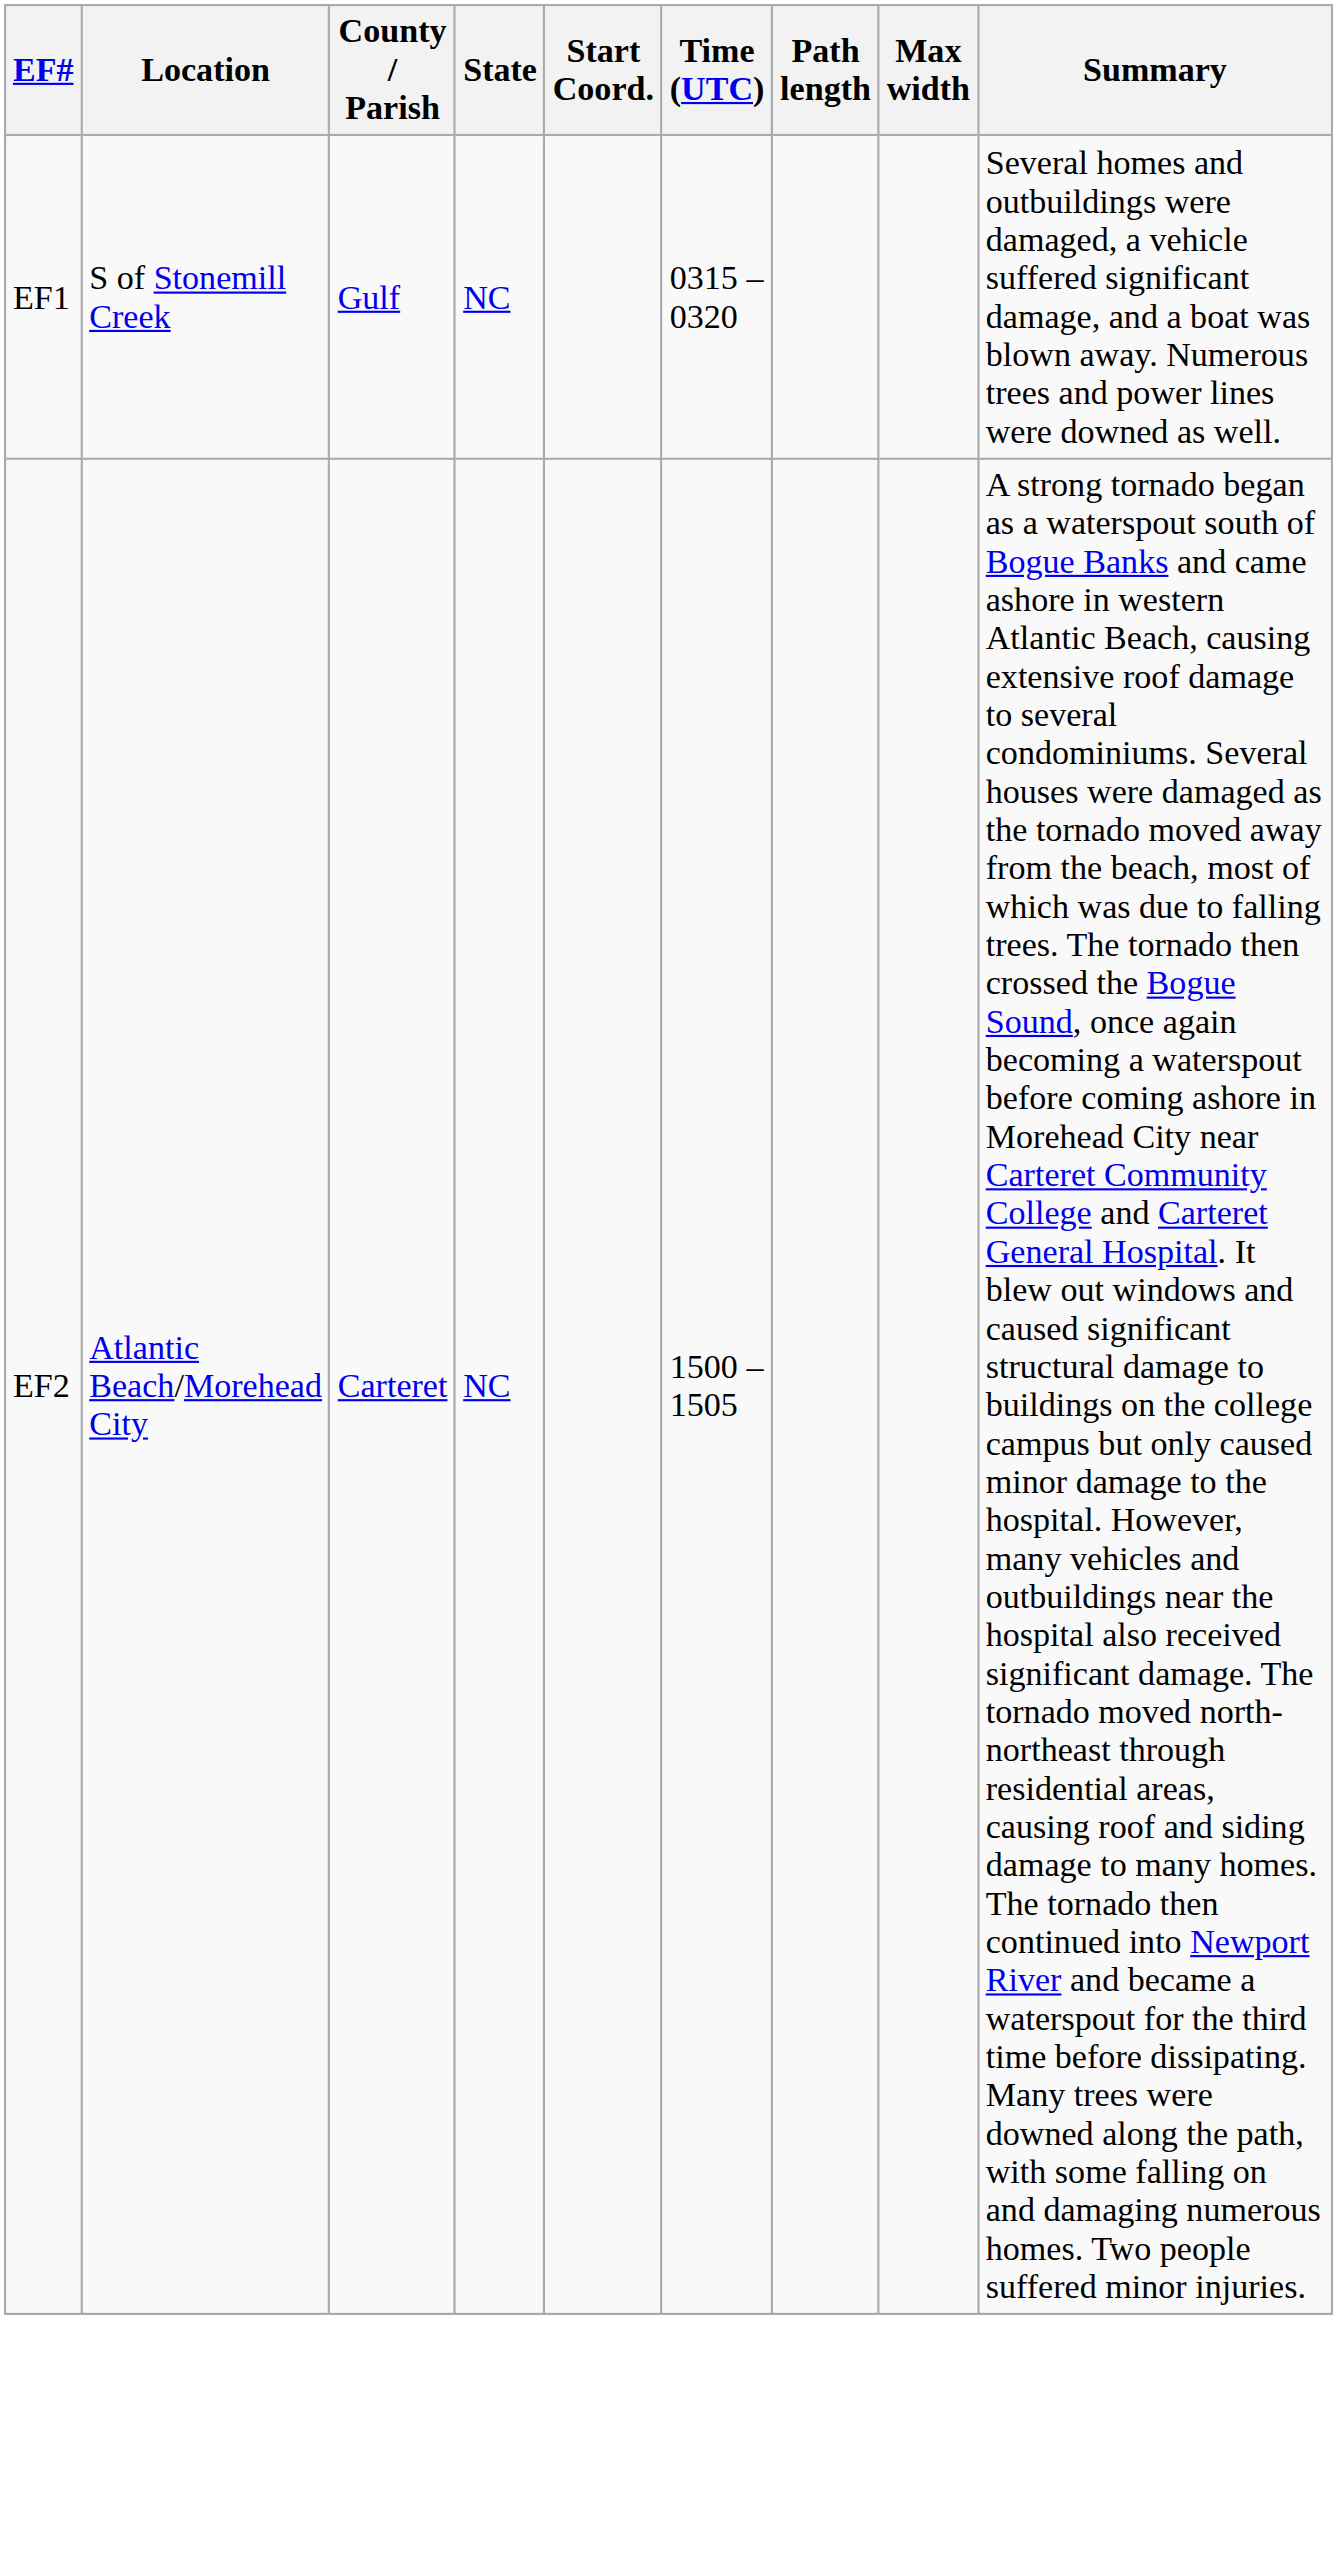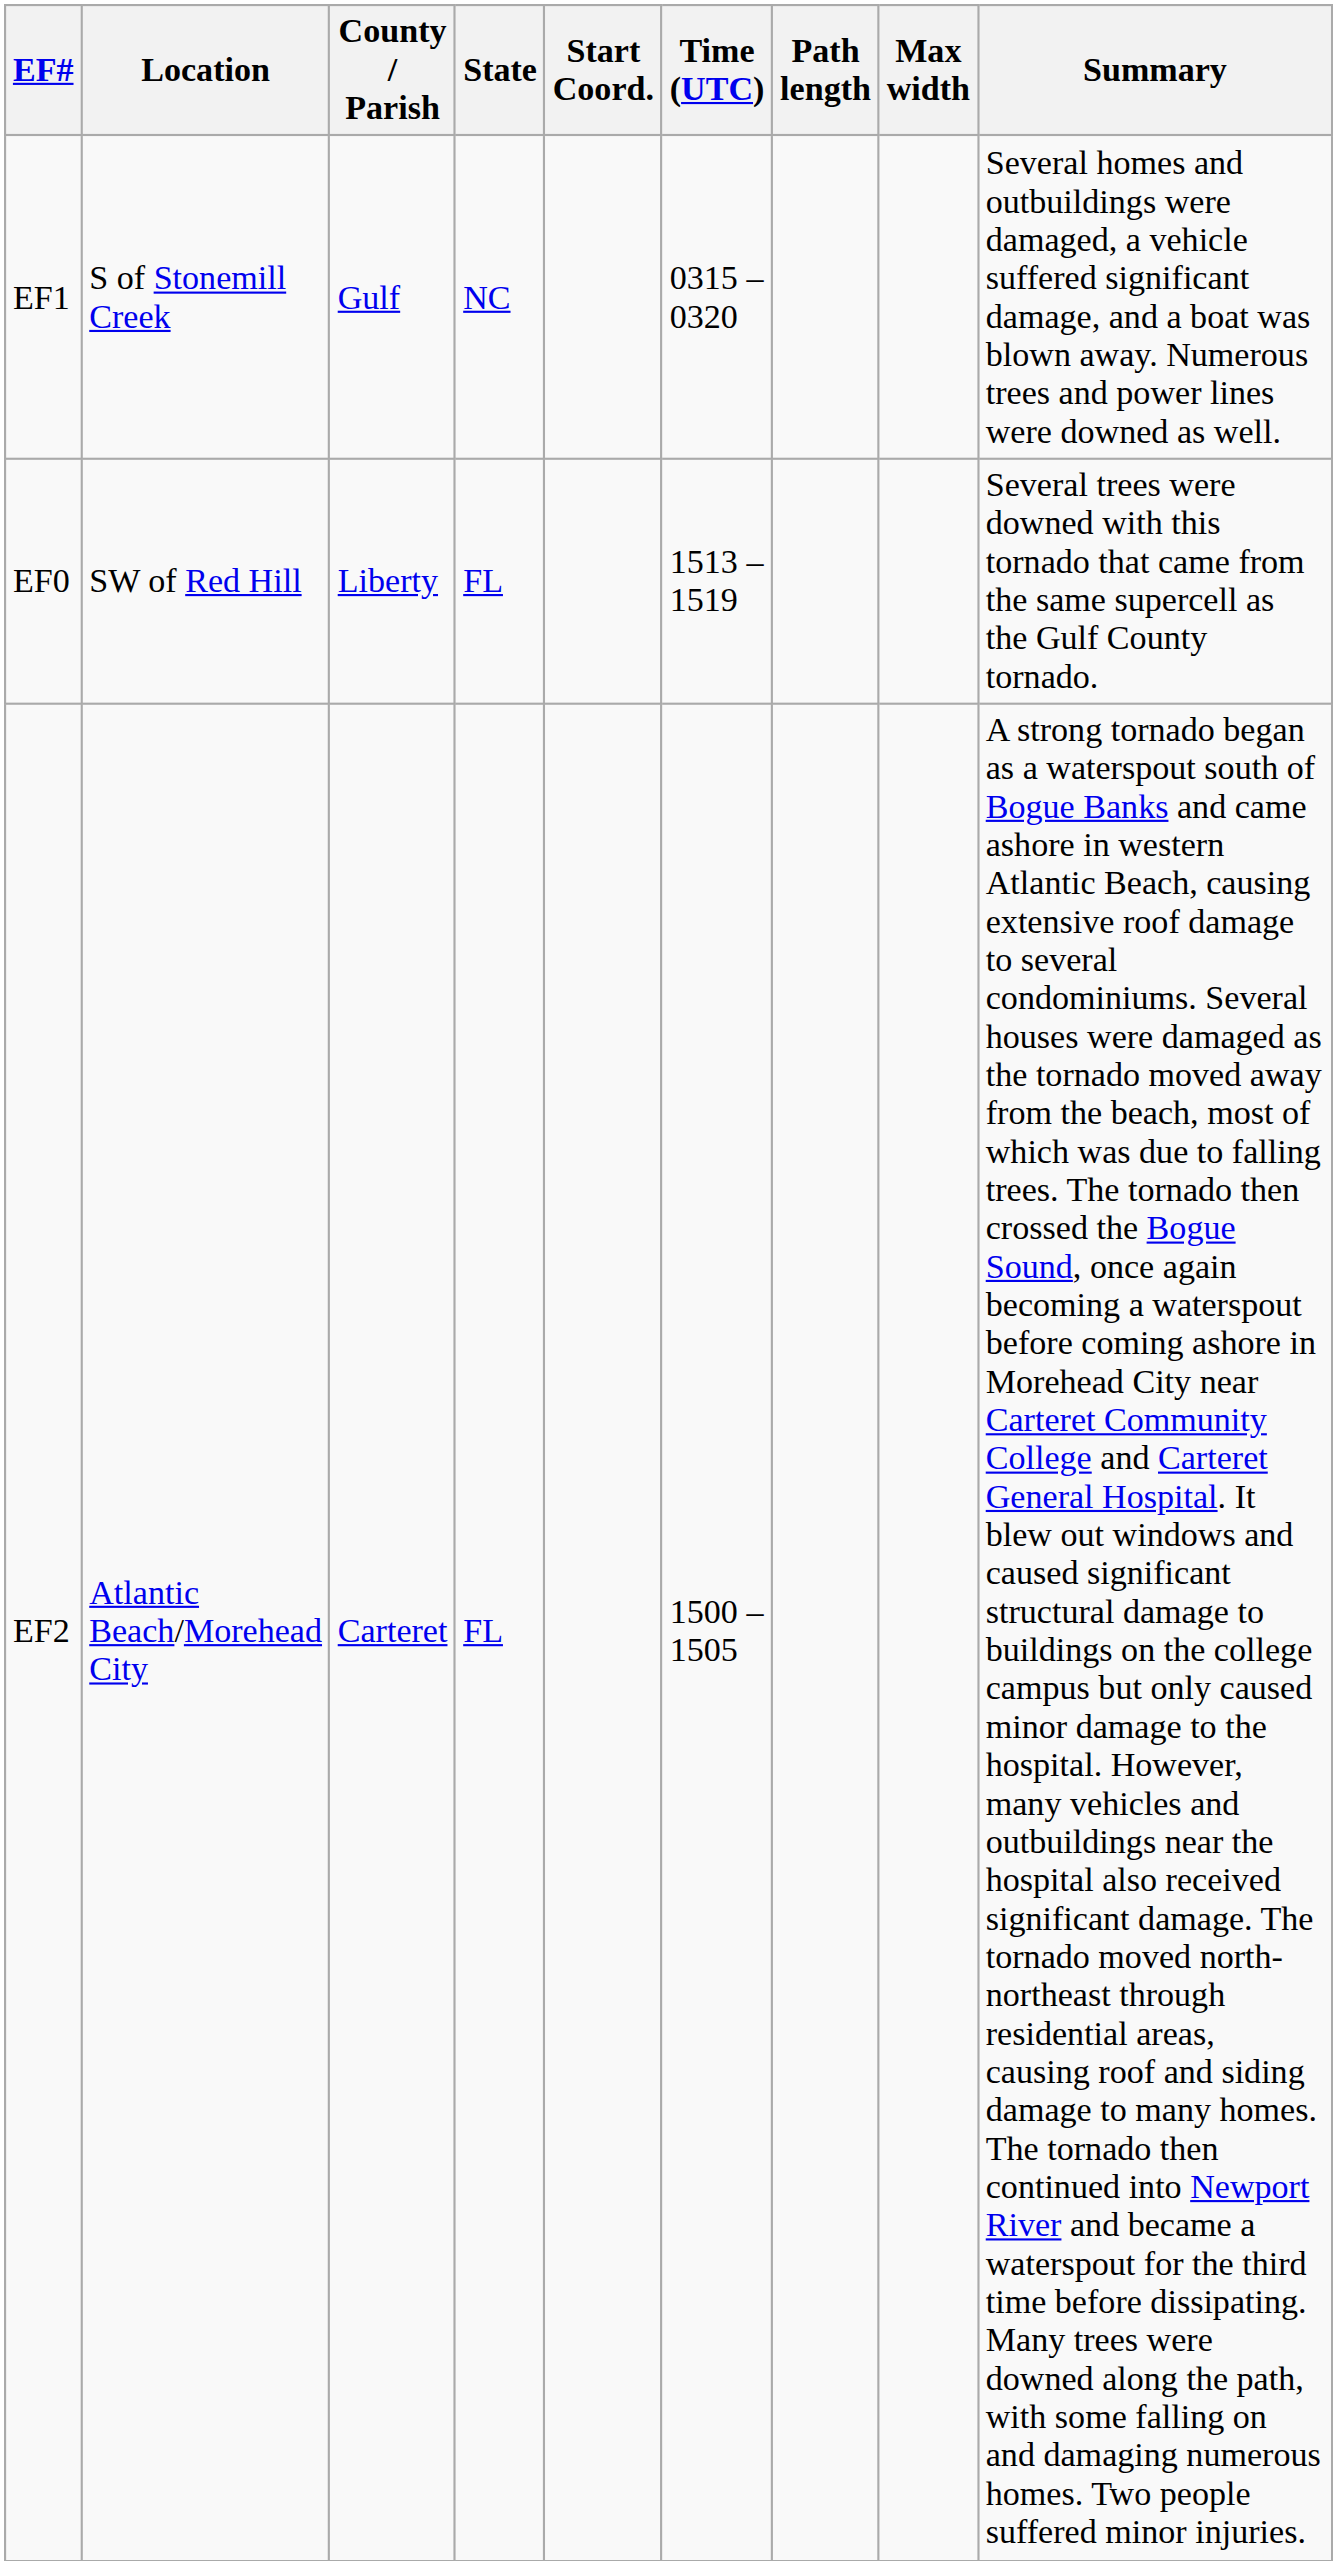+ row: (41, 580)
(487, 1385) NC -> (483, 1631) FL
